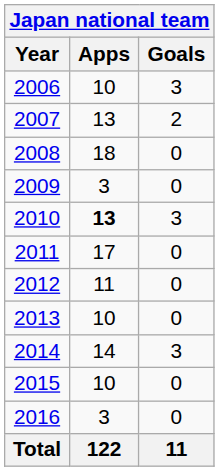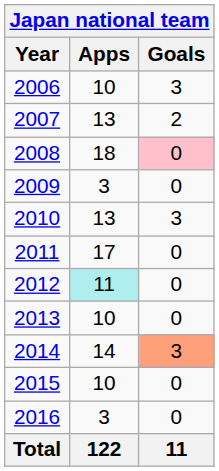(176, 152) no background -> (176, 152) pink background
(104, 218) bold -> (104, 218) normal
(104, 284) no background -> (104, 284) paleturquoise background
(176, 350) no background -> (176, 350) lightsalmon background
